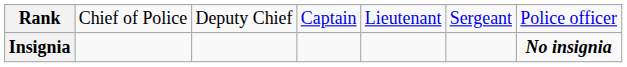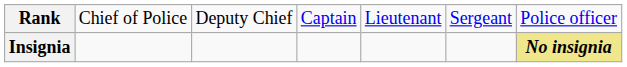(569, 47) no background -> (569, 47) khaki background
